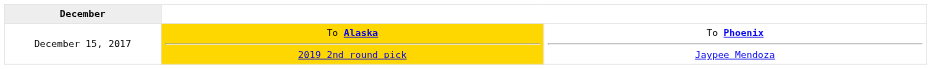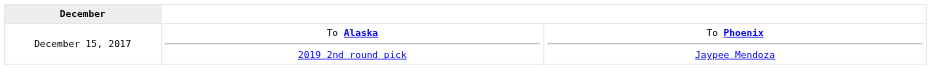(352, 44) gold background -> (352, 44) no background
